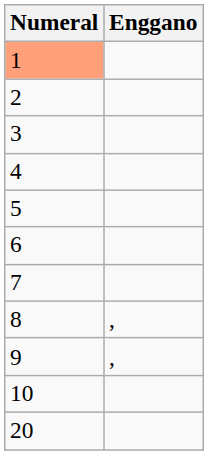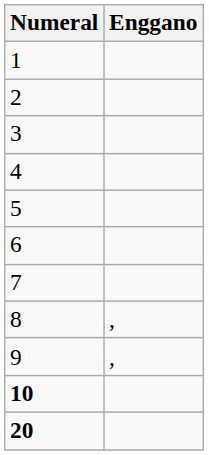(16, 60) lightsalmon background -> (16, 60) no background
(22, 393) normal -> (22, 393) bold
(22, 430) normal -> (22, 430) bold
